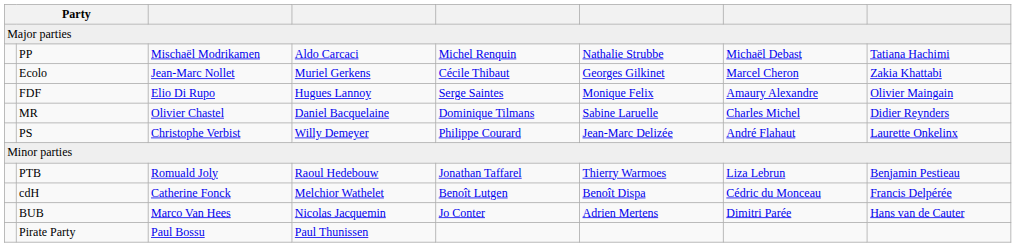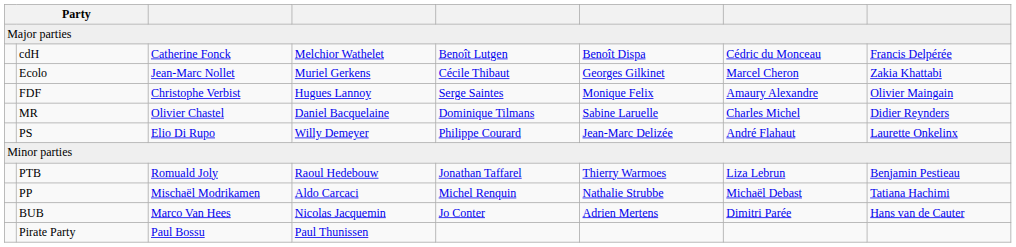rows swapped: (29, 192) <-> (26, 54)
(183, 93) Elio Di Rupo -> (196, 93) Christophe Verbist
(196, 133) Christophe Verbist -> (183, 133) Elio Di Rupo
